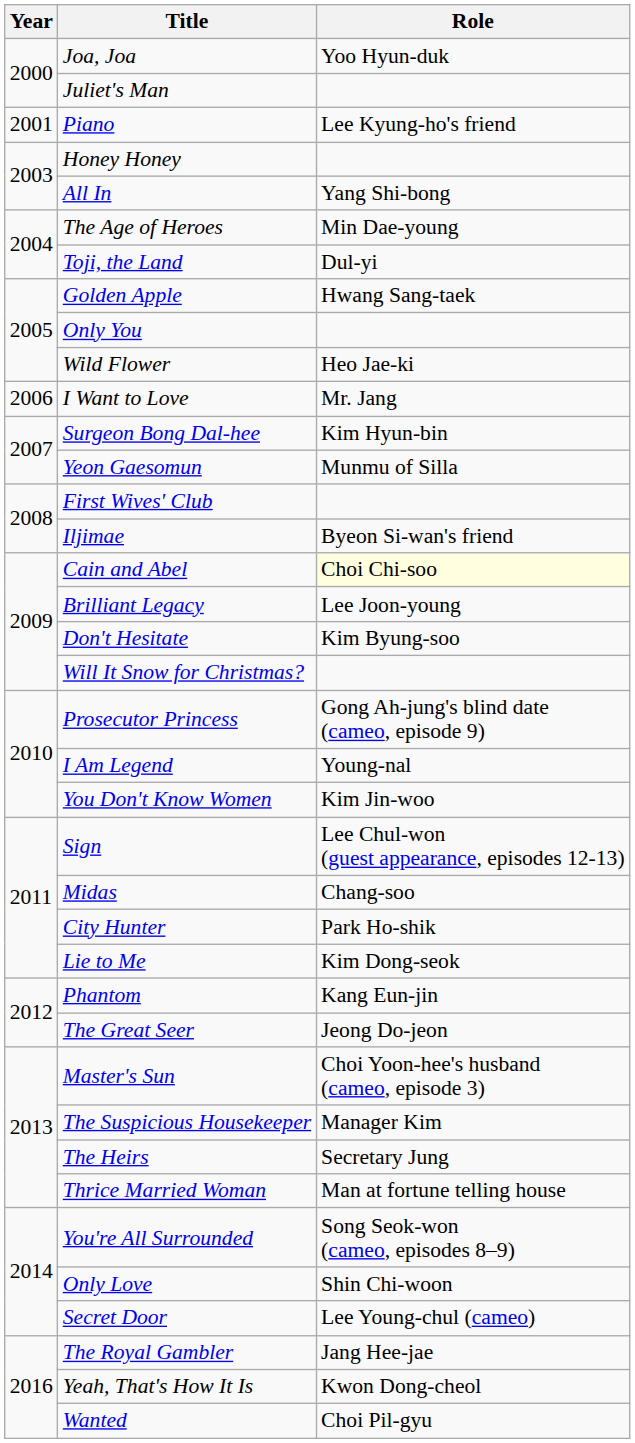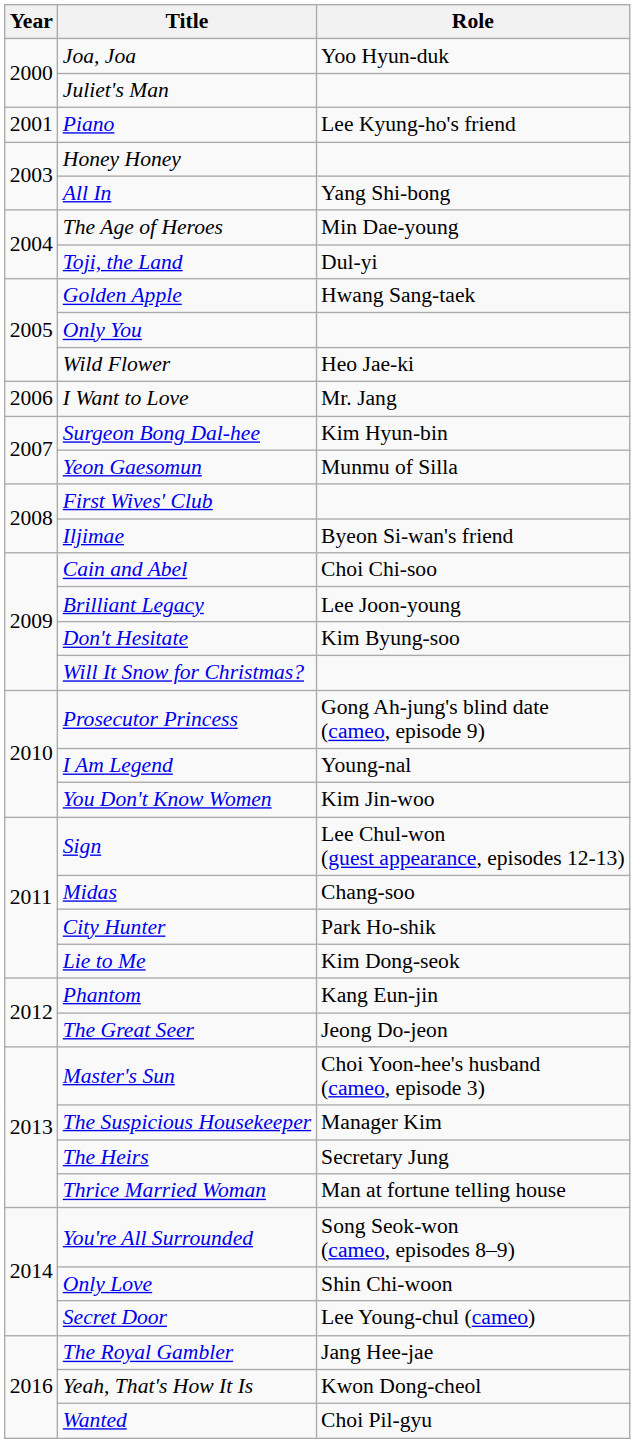(379, 569) lightyellow background -> (379, 569) no background
